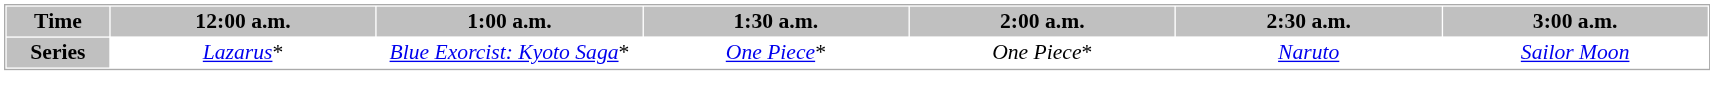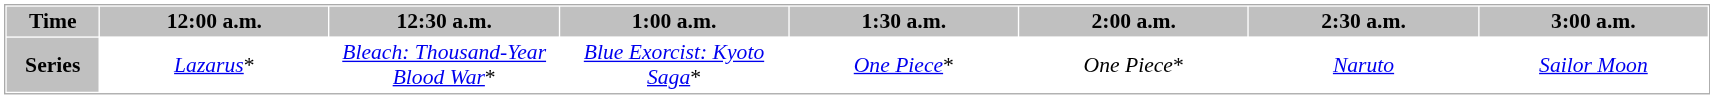+ column: (444, 21)
